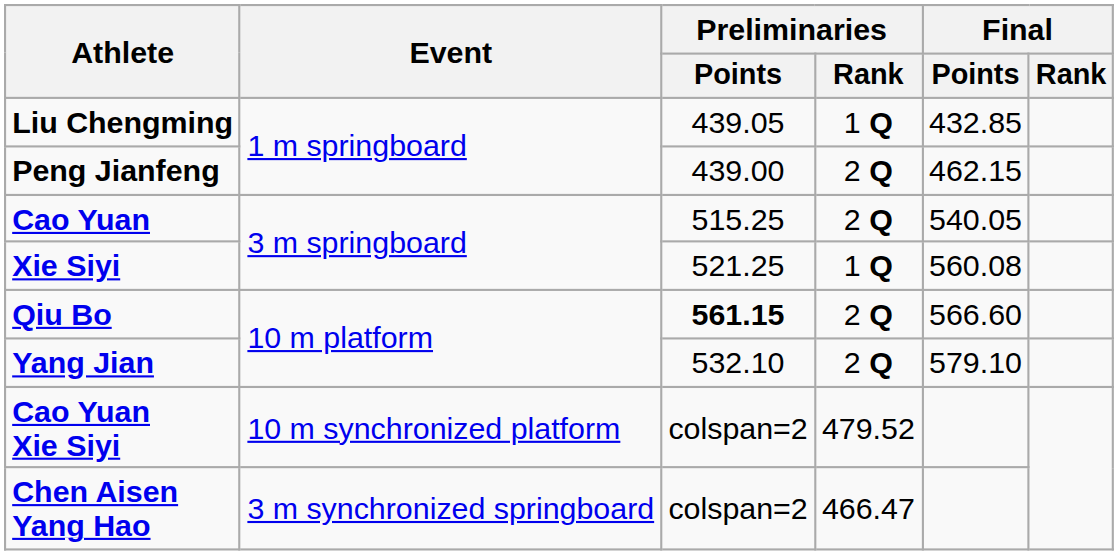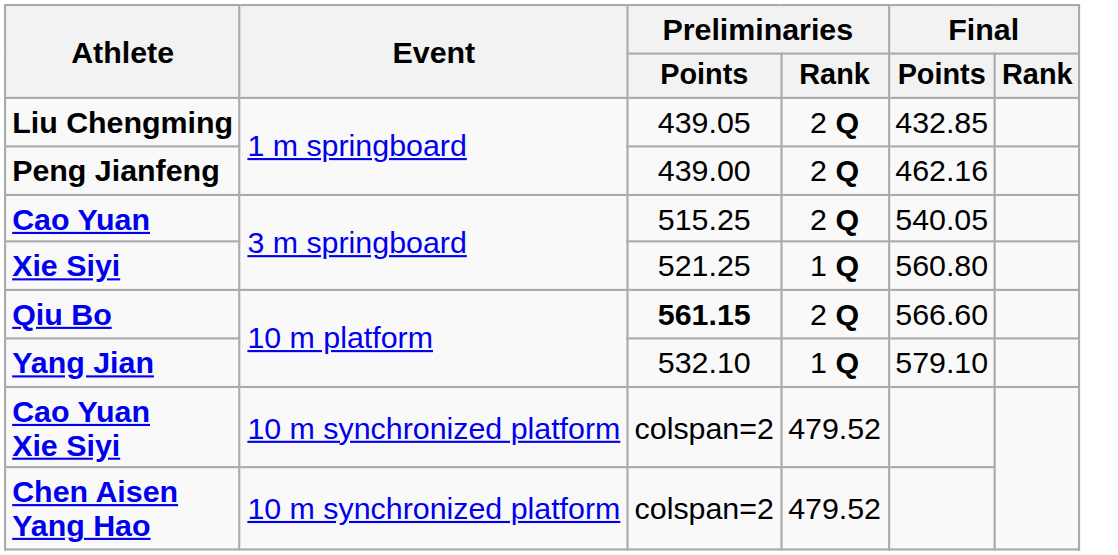(868, 123) 1 Q -> (835, 123) 2 Q
(975, 171) 462.15 -> (942, 171) 462.16
(975, 267) 560.08 -> (942, 267) 560.80
(868, 363) 2 Q -> (835, 363) 1 Q
(451, 509) 3 m synchronized springboard -> (434, 509) 10 m synchronized platform
(868, 509) 466.47 -> (835, 509) 479.52
